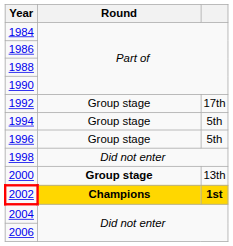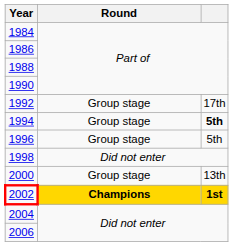(214, 122) normal -> (214, 122) bold
(119, 176) bold -> (119, 176) normal
